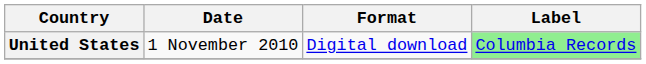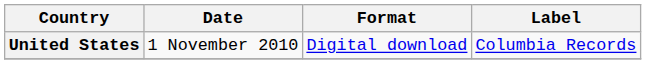(556, 46) lightgreen background -> (556, 46) no background
